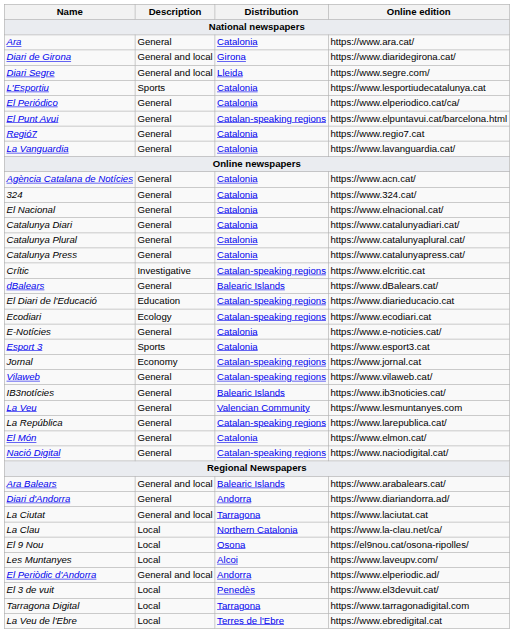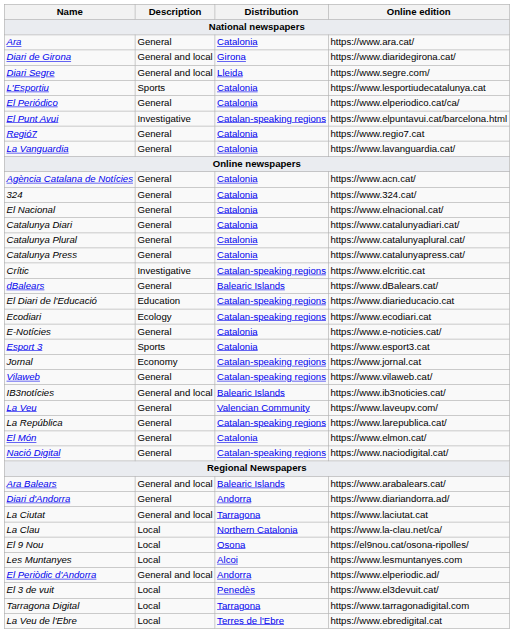(154, 118) General -> (164, 118) Investigative
(154, 392) General -> (175, 392) General and local
(396, 407) https://www.lesmuntanyes.com -> (384, 407) https://www.laveupv.com/
(384, 560) https://www.laveupv.com/ -> (396, 560) https://www.lesmuntanyes.com
